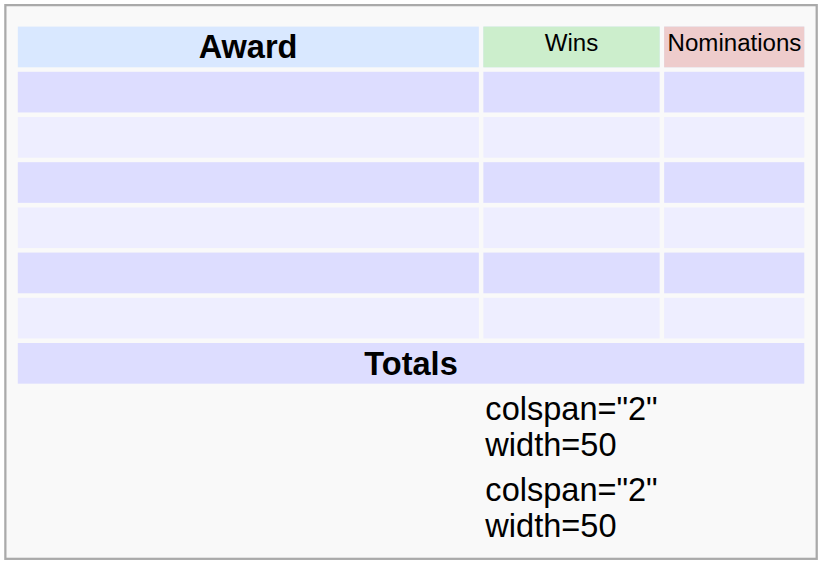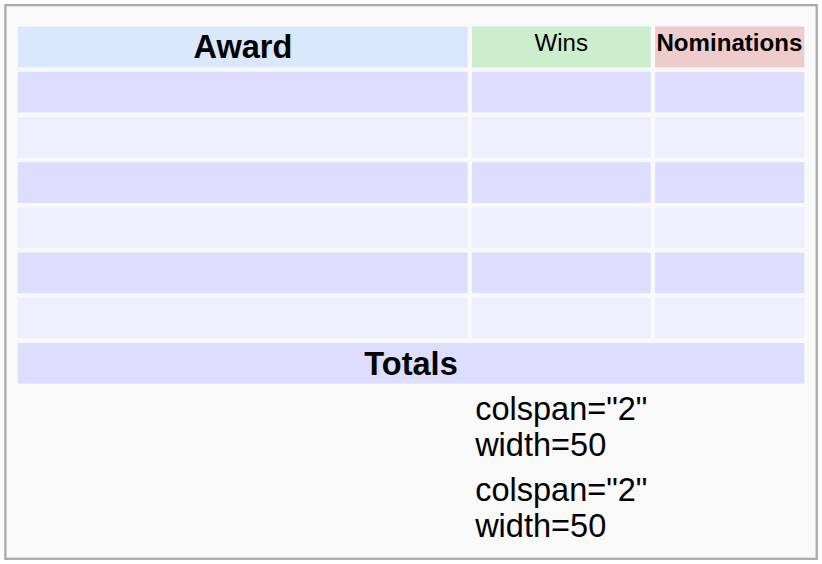(734, 42) normal -> (729, 42) bold
